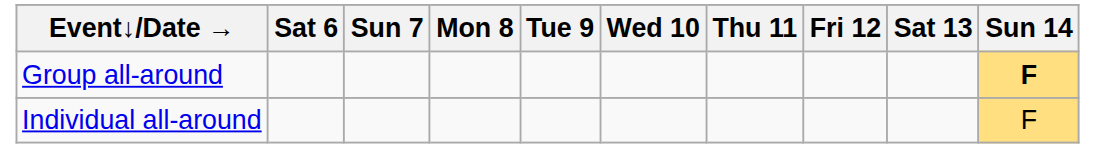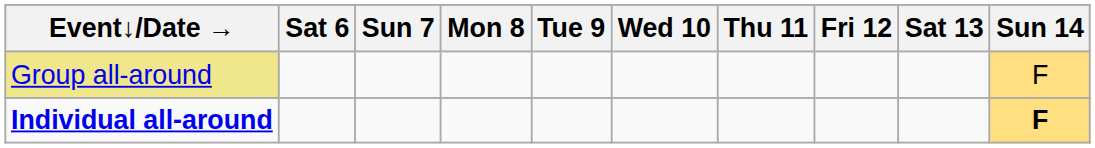(123, 74) no background -> (111, 74) khaki background
(1029, 74) bold -> (1040, 74) normal
(142, 120) normal -> (142, 120) bold
(1029, 120) normal -> (1040, 120) bold
